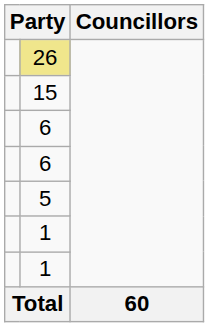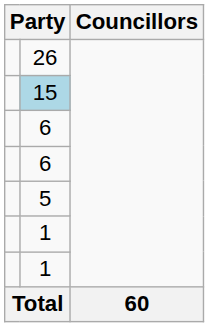(45, 57) khaki background -> (45, 57) no background
(45, 92) no background -> (45, 92) lightblue background
